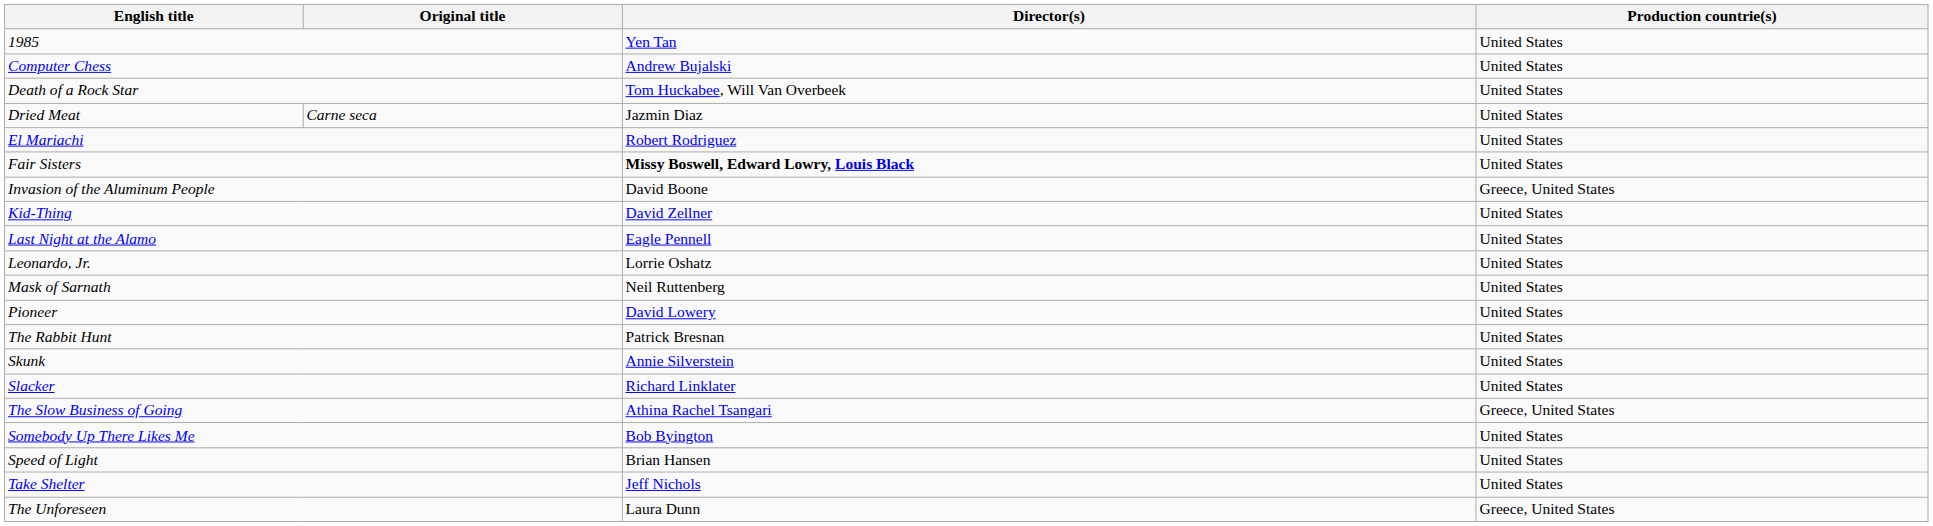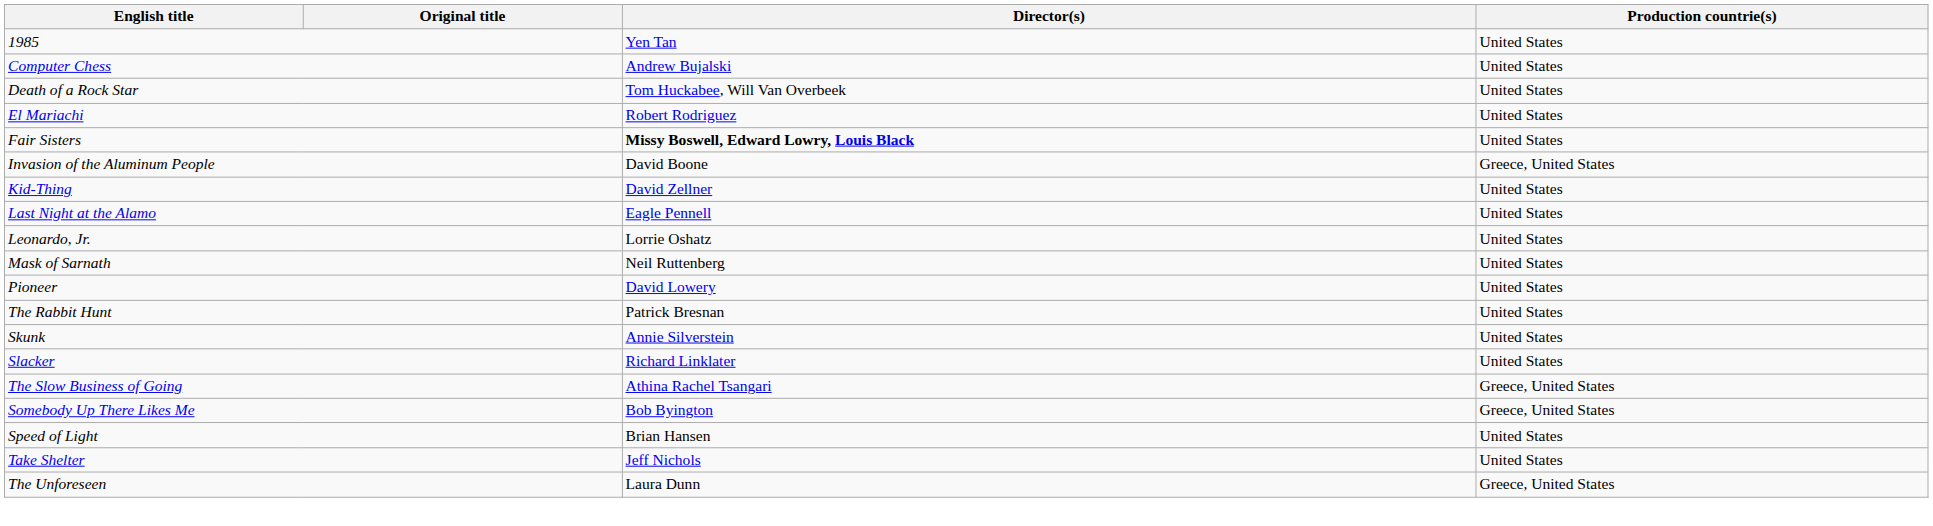- row: (44, 115)
(1521, 435) United States -> (1547, 410) Greece, United States
